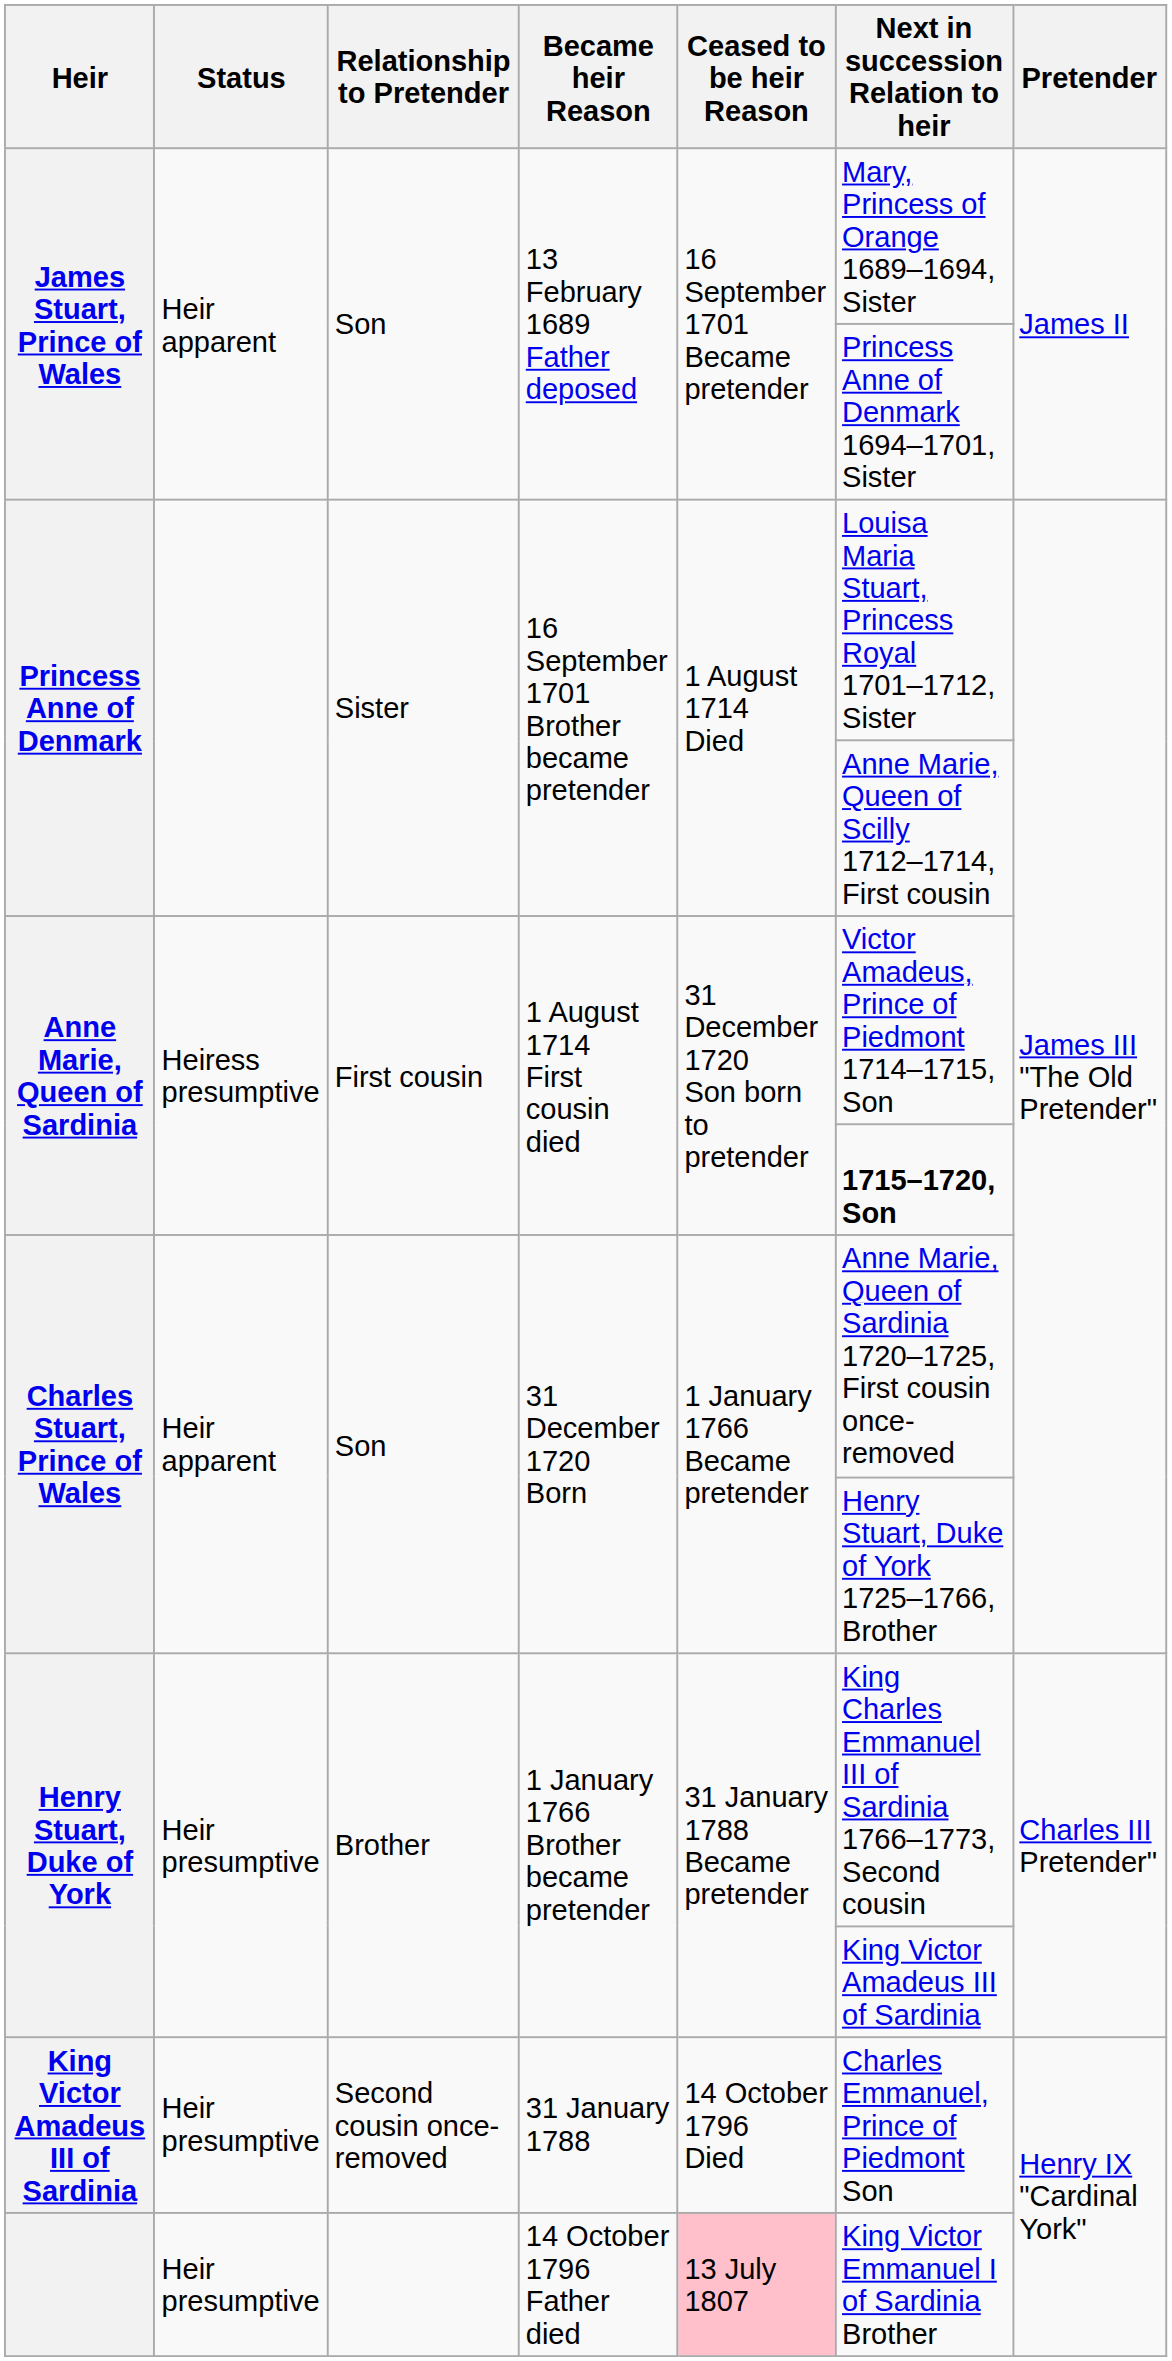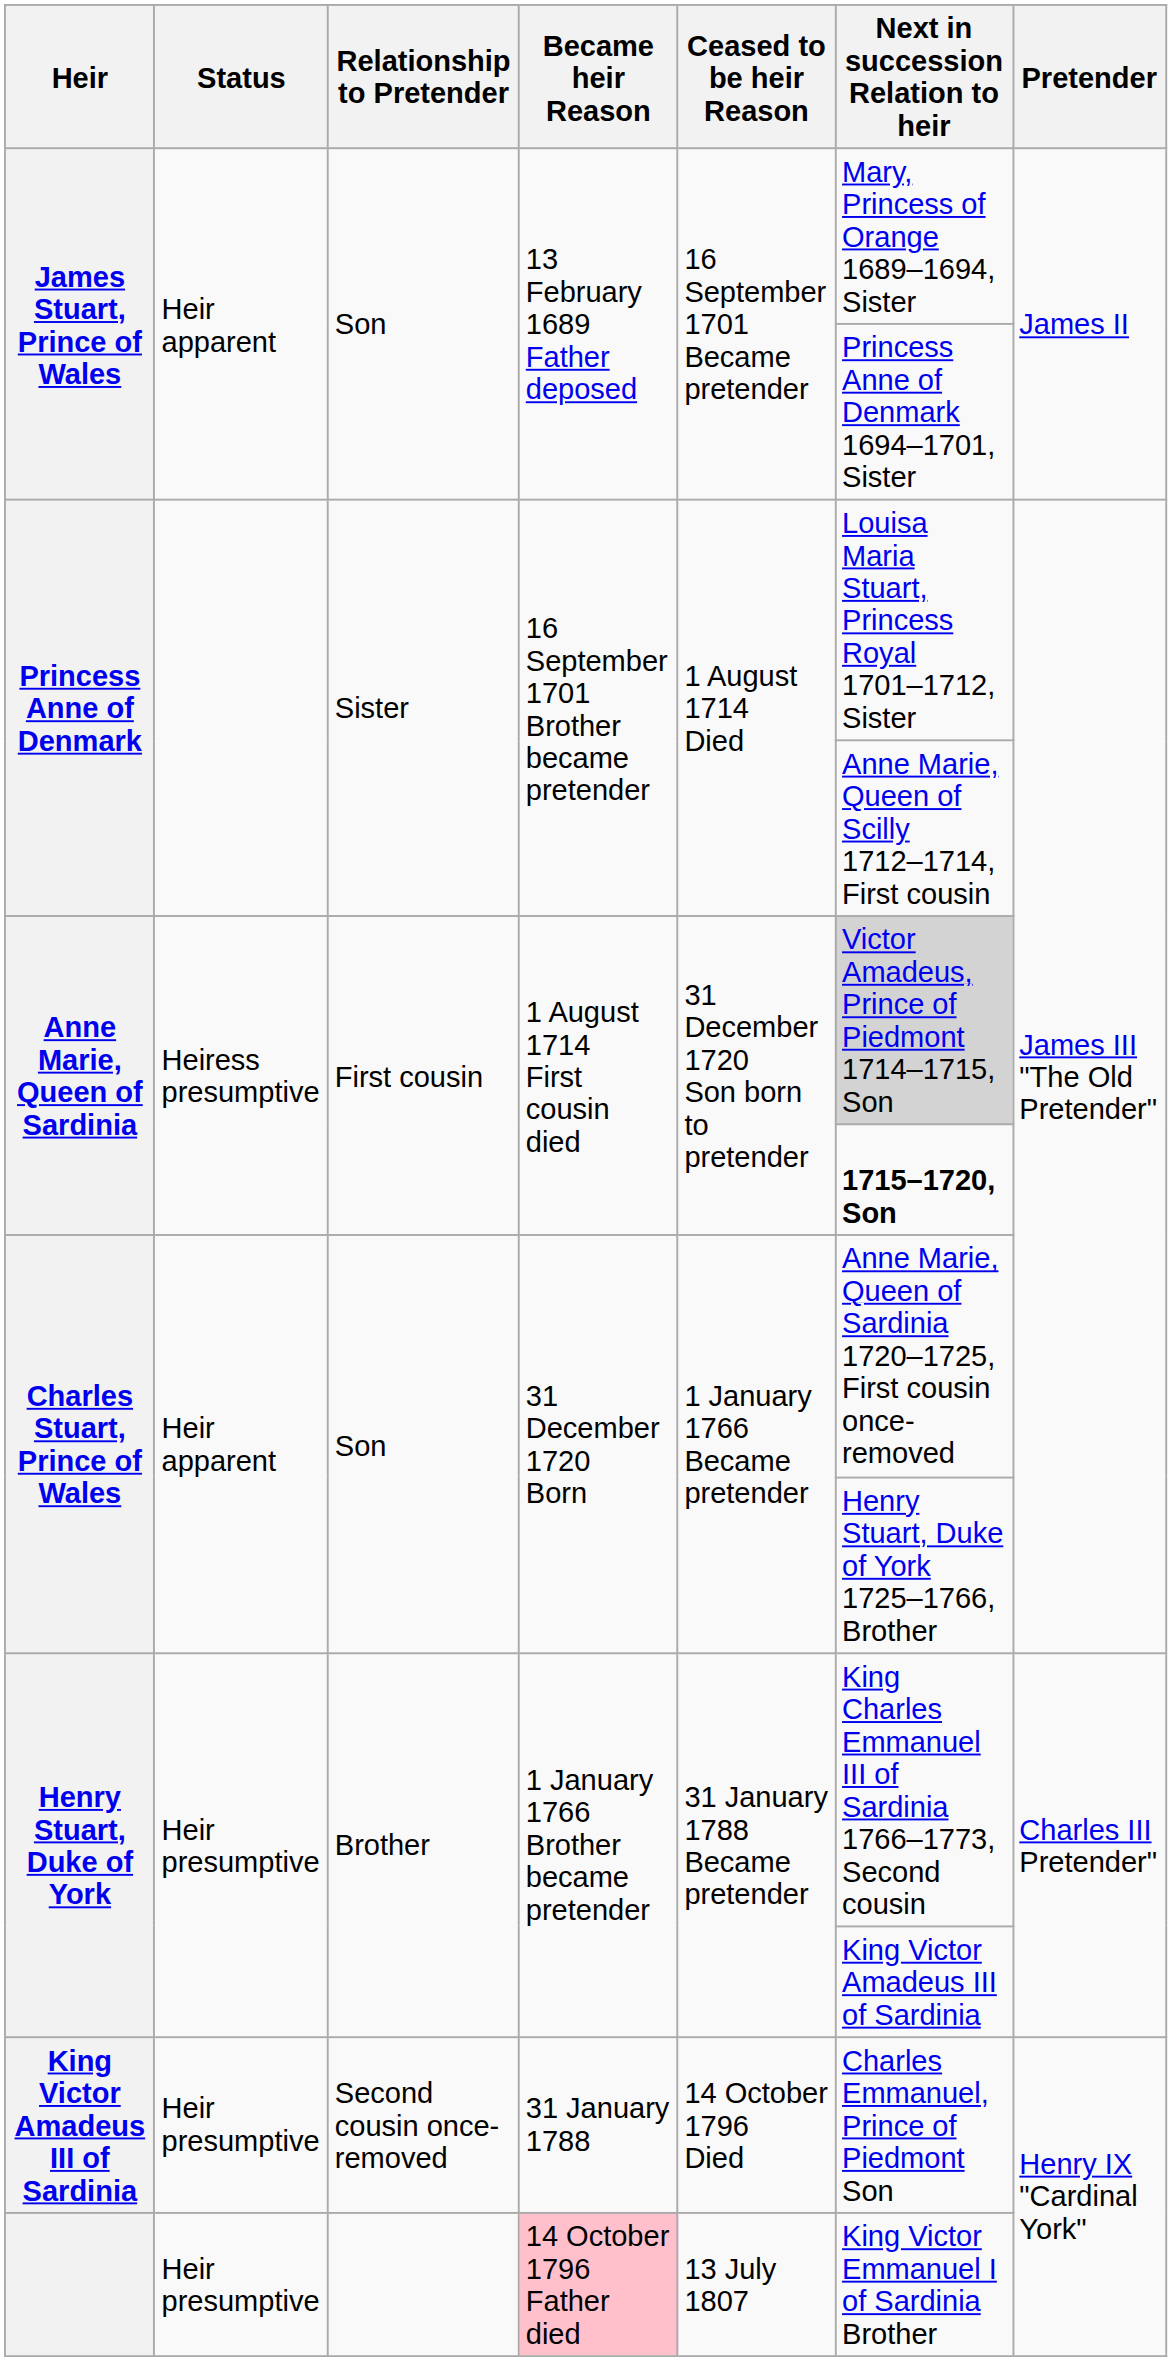(919, 1021) no background -> (919, 1021) lightgrey background
(598, 2284) no background -> (598, 2284) pink background
(730, 2284) pink background -> (730, 2284) no background
